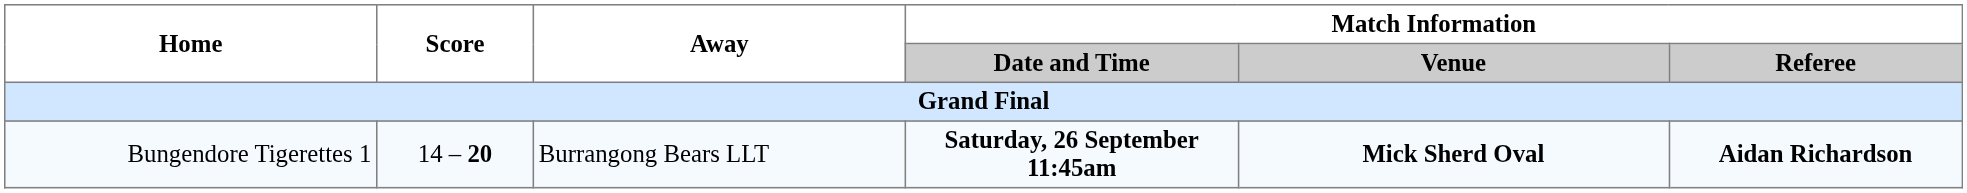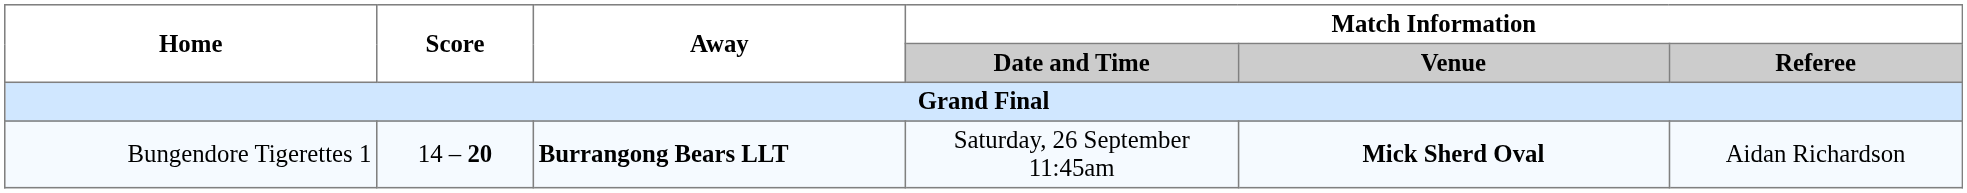(654, 154) normal -> (664, 154) bold
(1072, 154) bold -> (1072, 154) normal
(1816, 154) bold -> (1816, 154) normal
